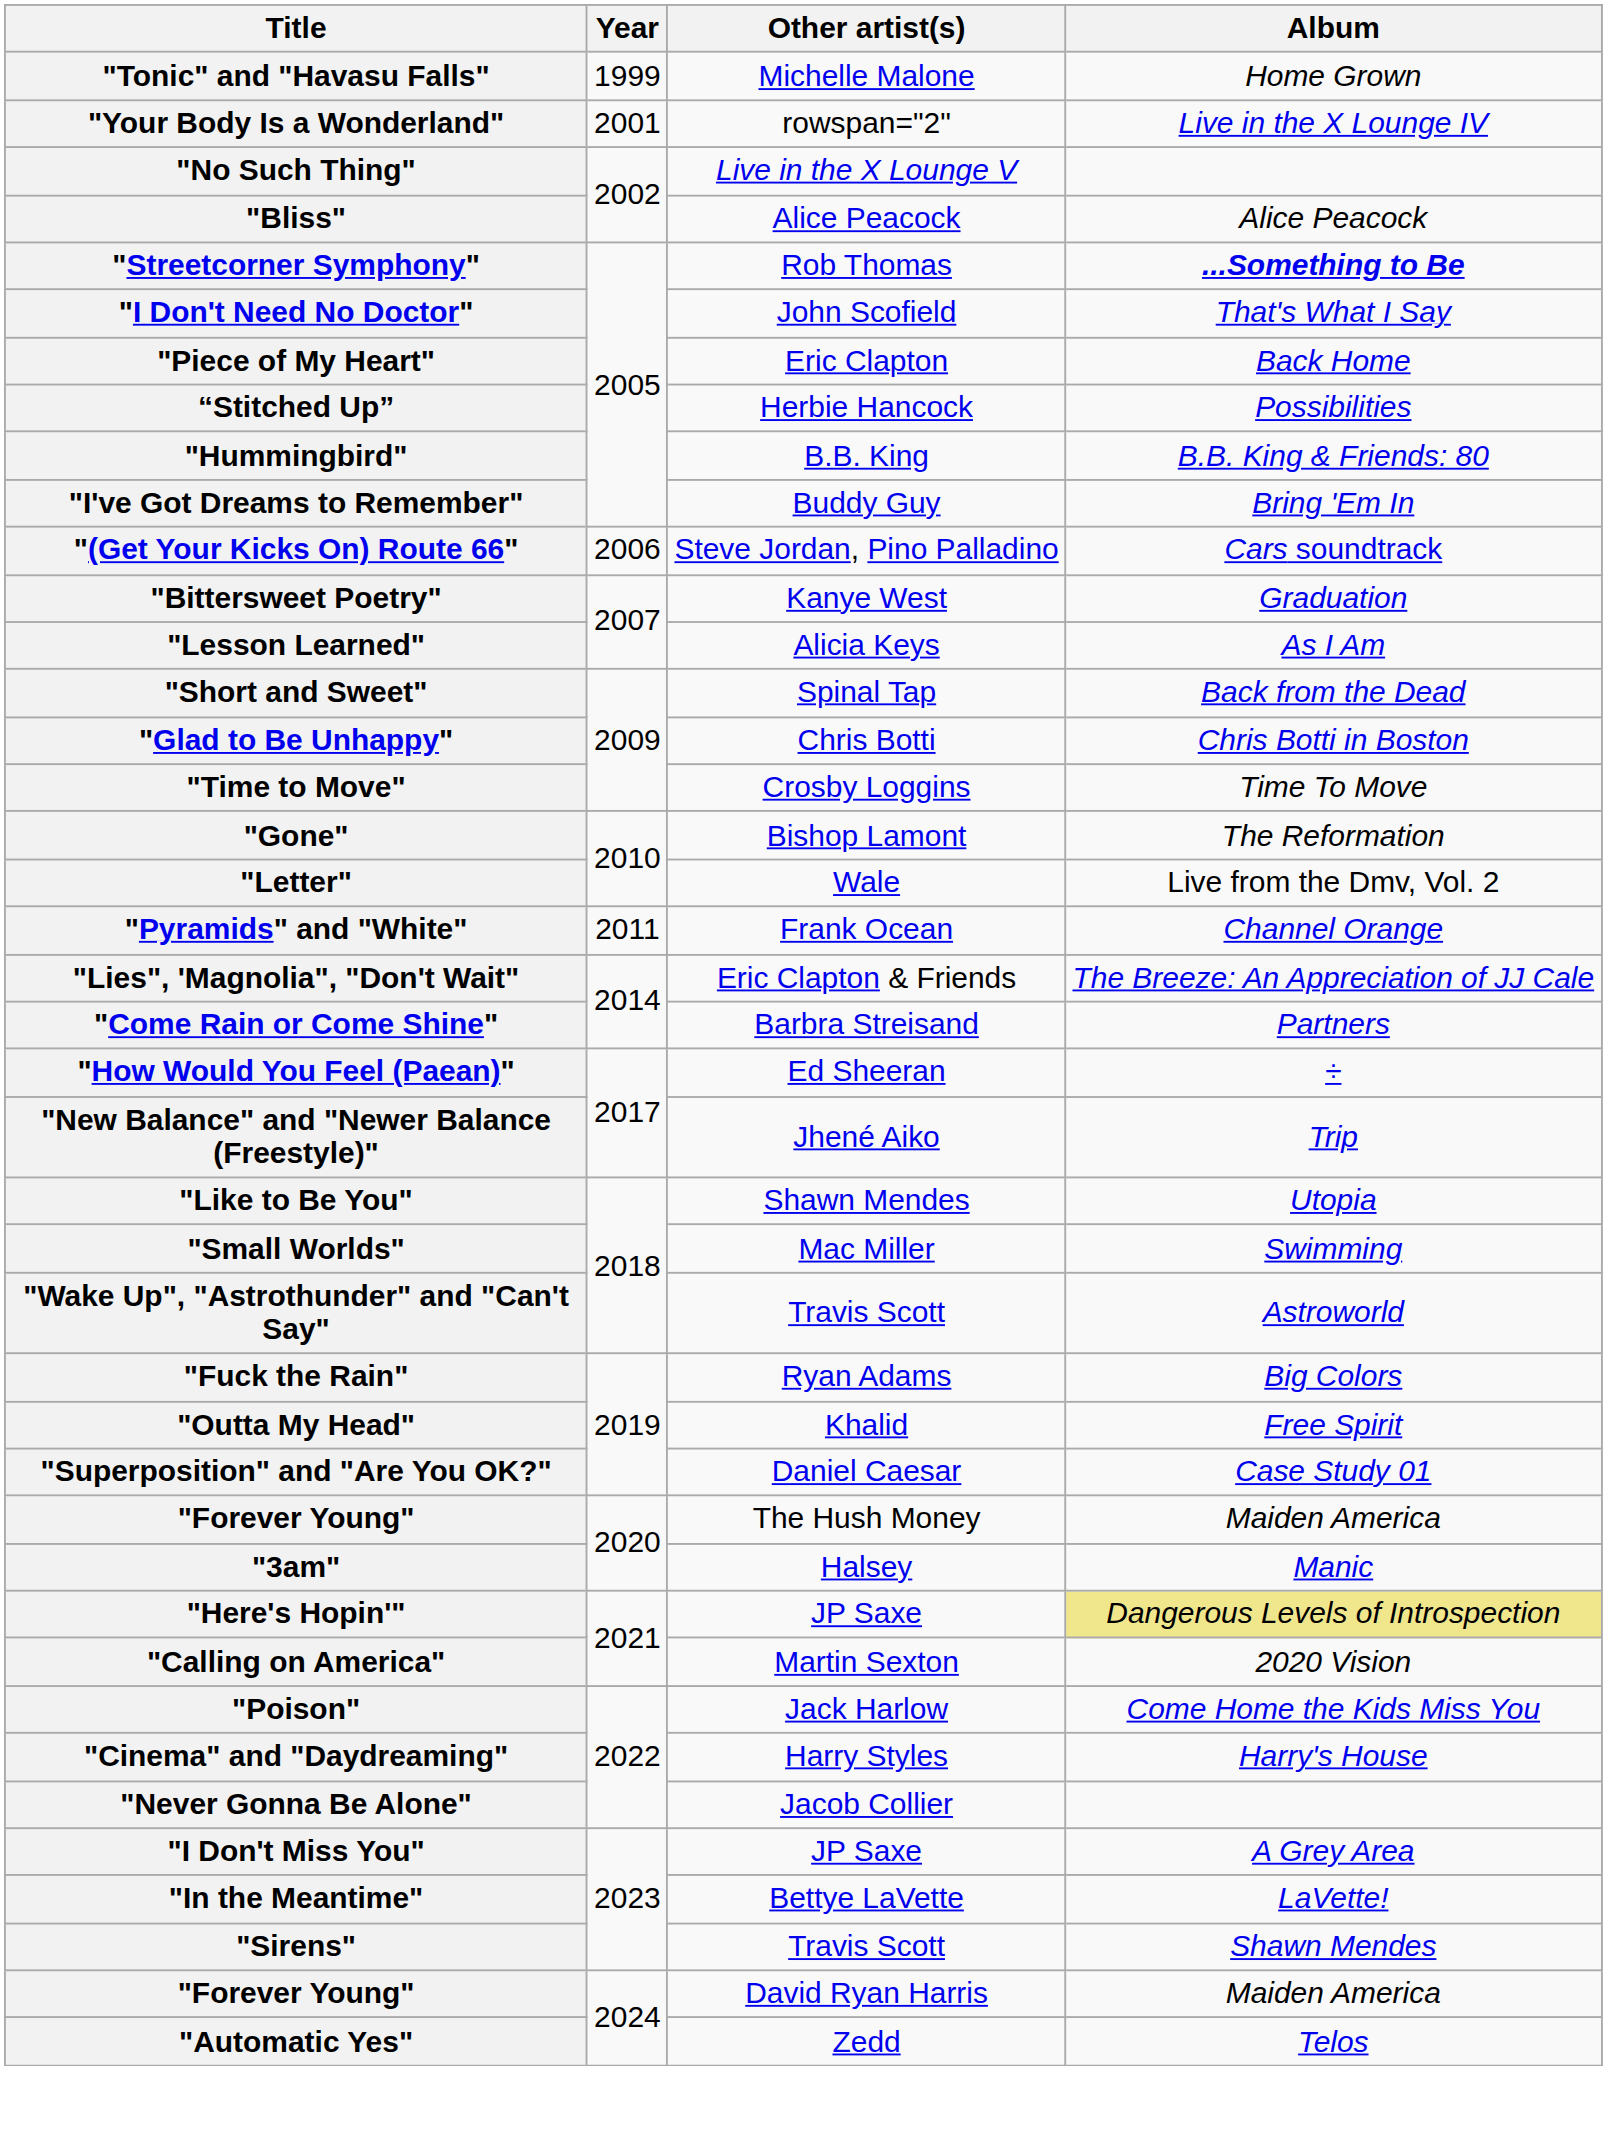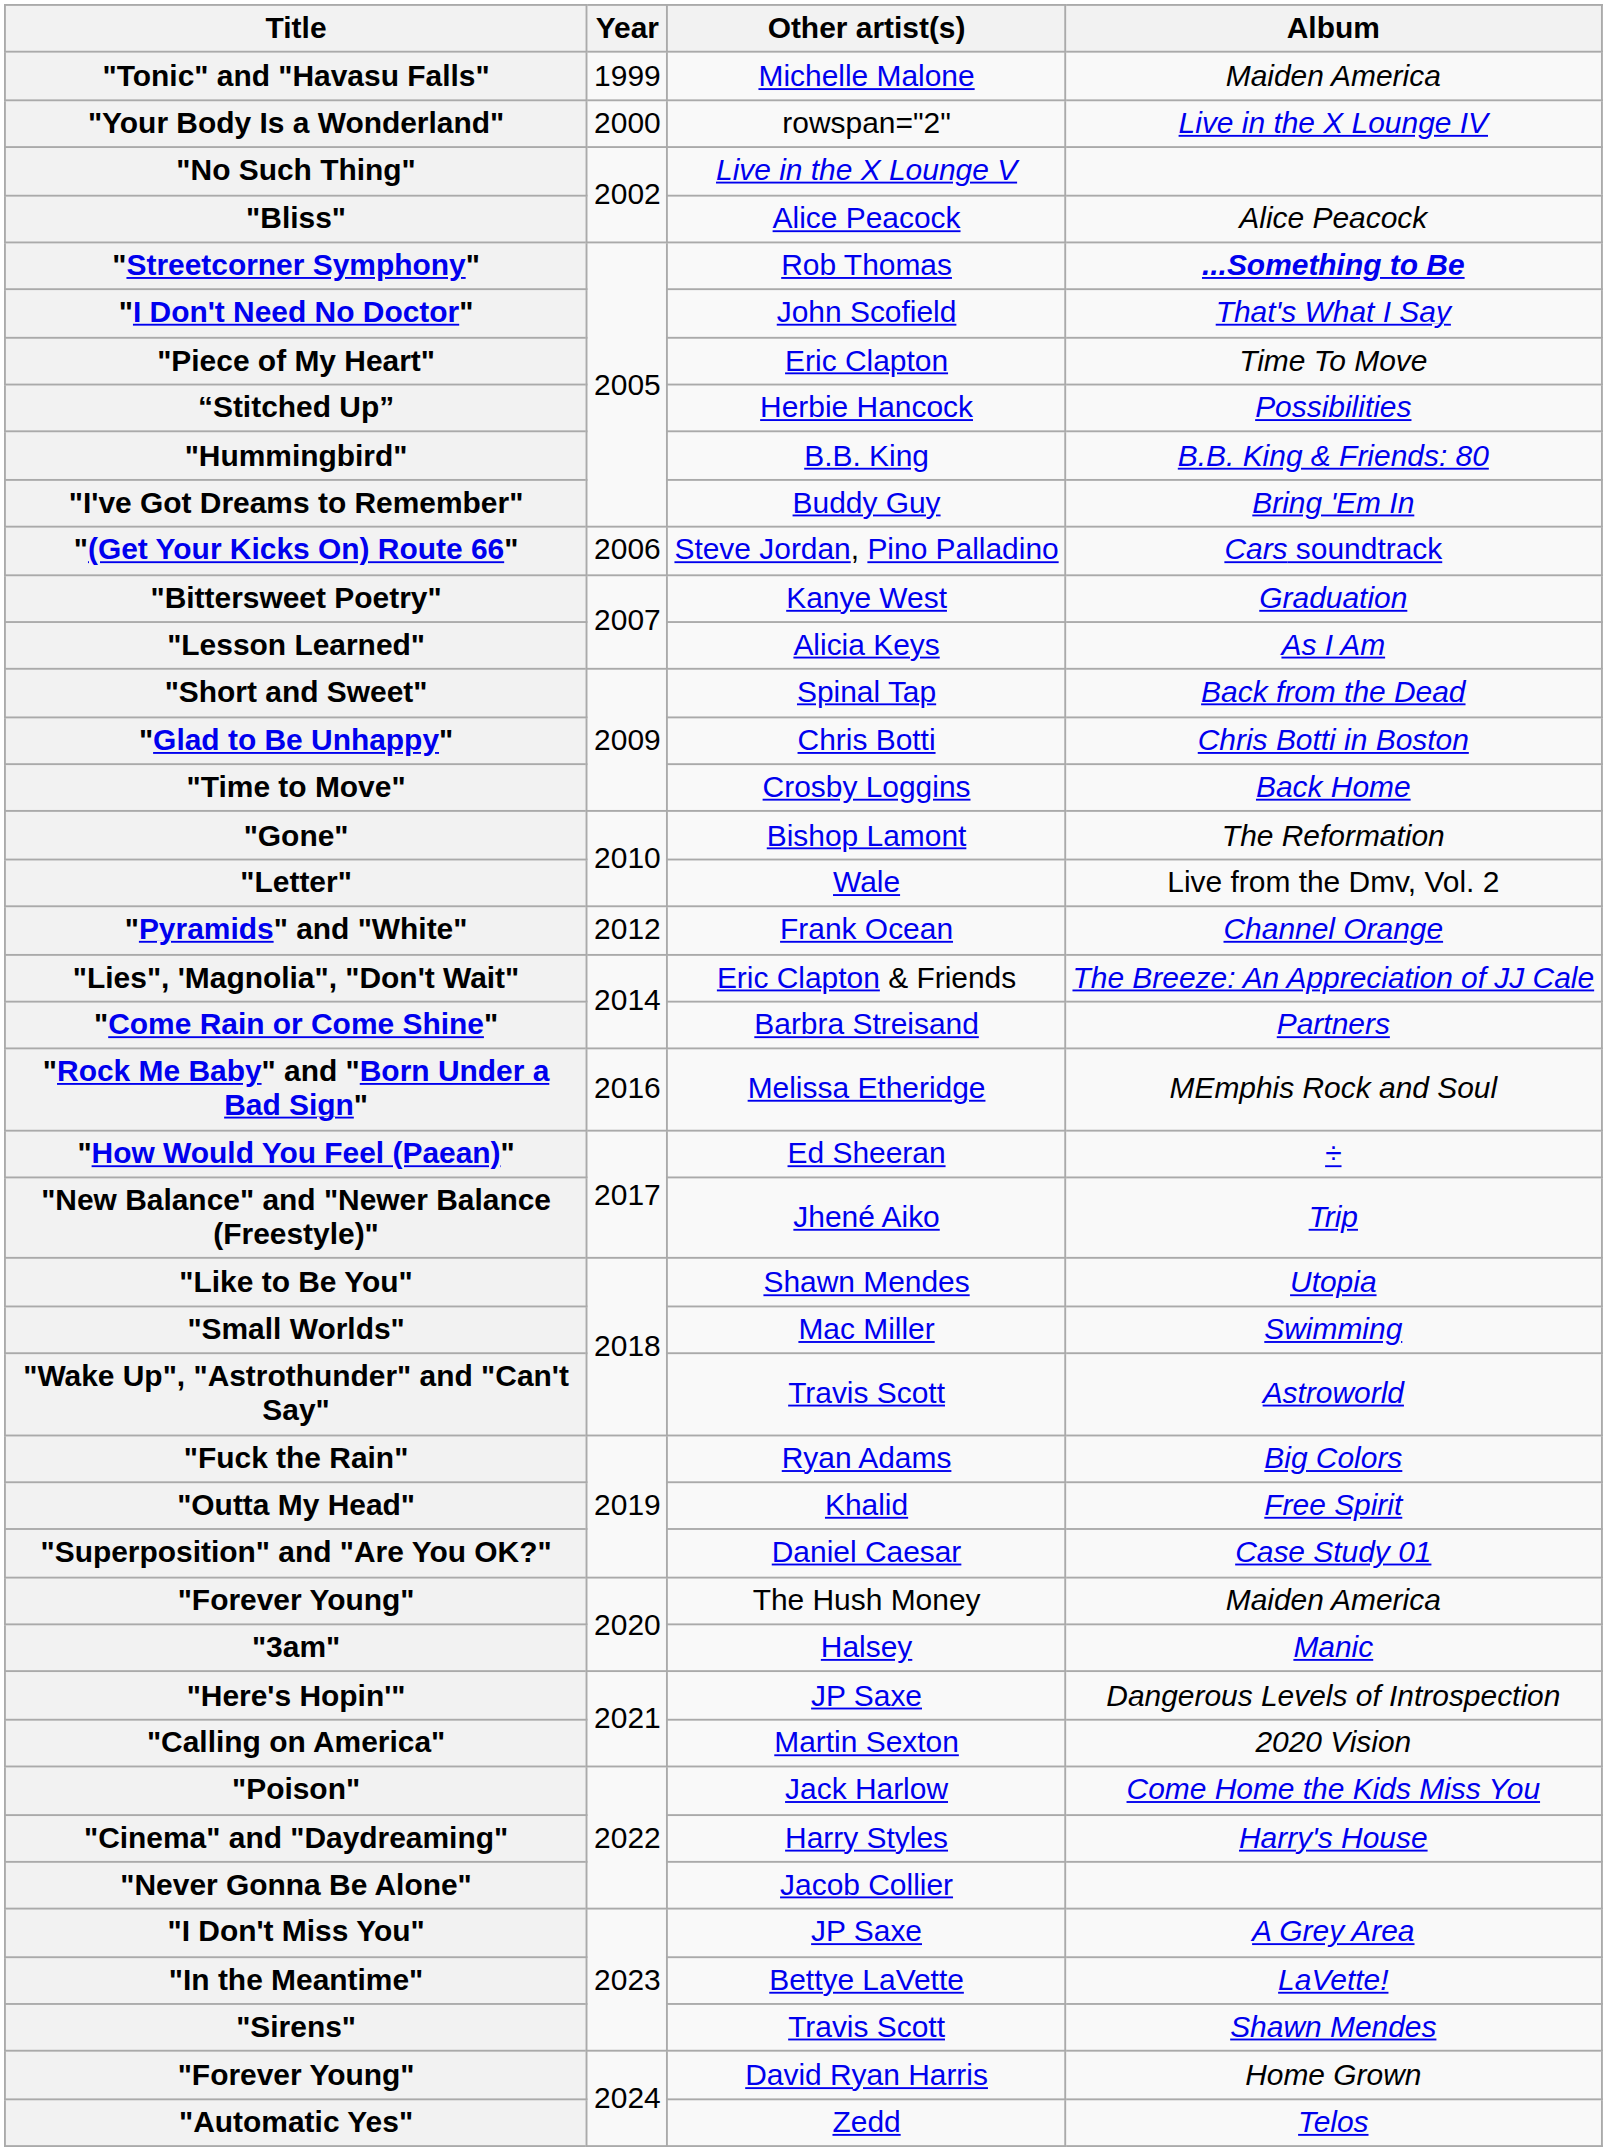(1333, 75) Home Grown -> (1333, 75) Maiden America
(627, 123) 2001 -> (627, 123) 2000
(1333, 360) Back Home -> (1333, 360) Time To Move
(1333, 787) Time To Move -> (1333, 787) Back Home
(627, 929) 2011 -> (627, 929) 2012
+ row: (296, 1088)
(1333, 1613) khaki background -> (1333, 1695) no background
(1333, 1993) Maiden America -> (1333, 2074) Home Grown
